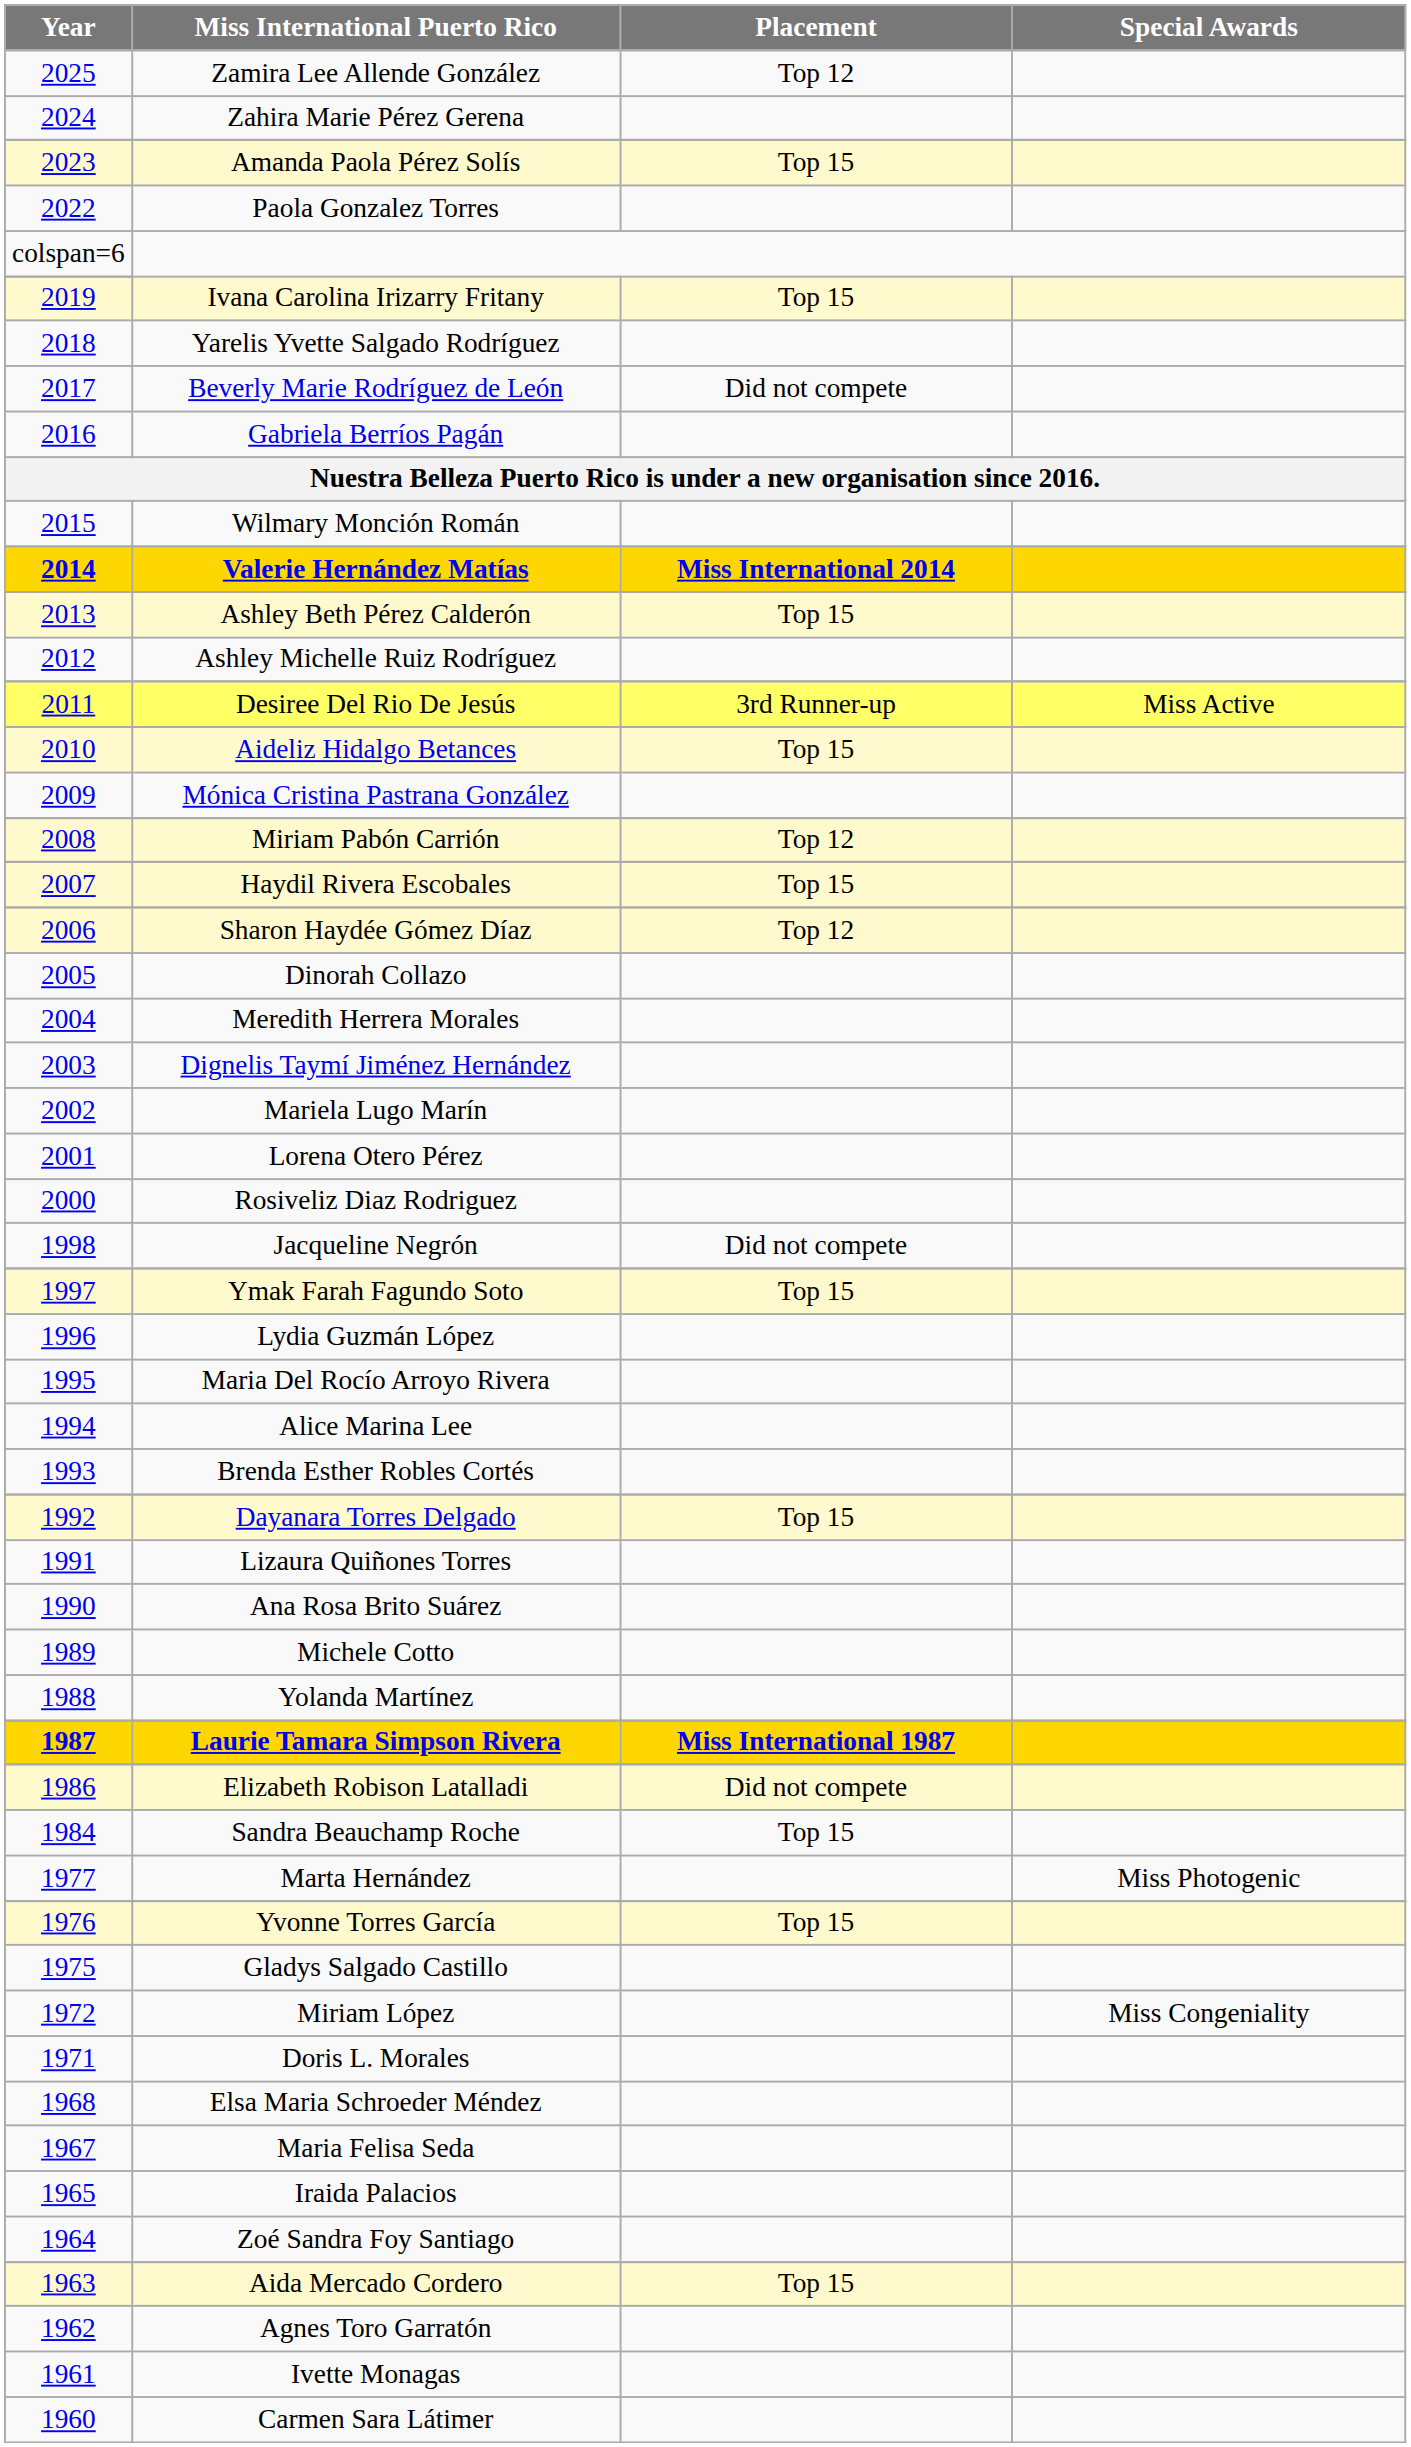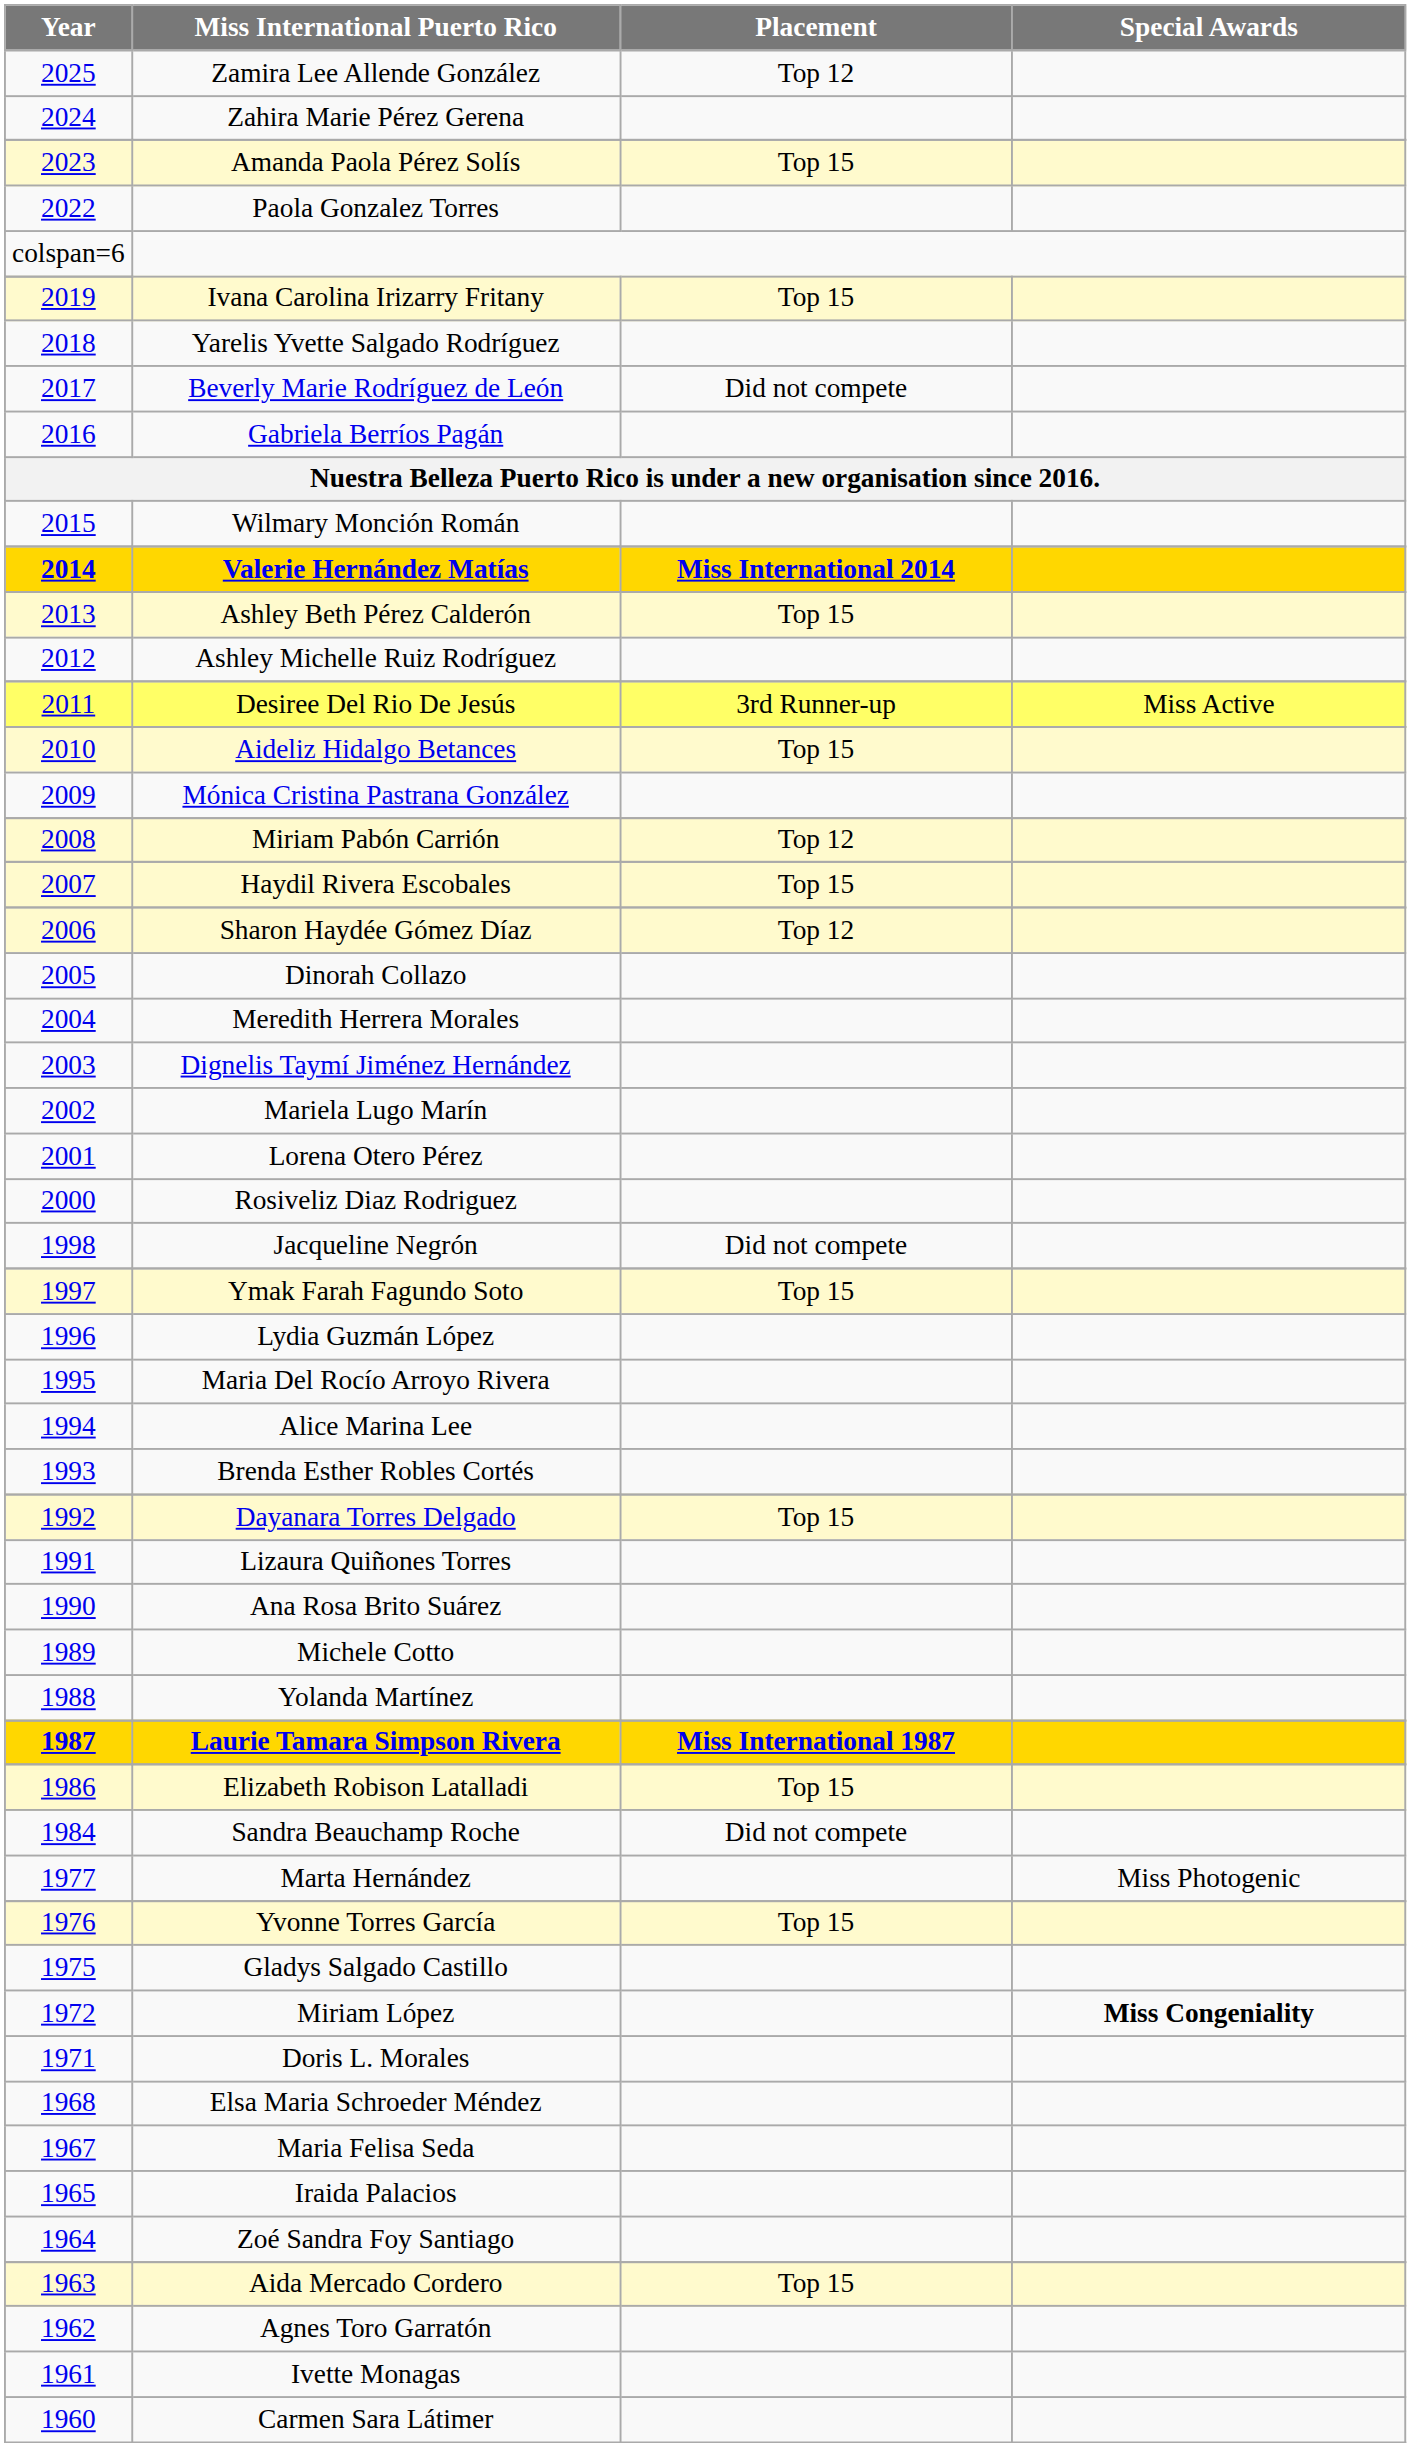(816, 1787) Did not compete -> (816, 1787) Top 15
(816, 1832) Top 15 -> (816, 1832) Did not compete
(1209, 2012) normal -> (1209, 2012) bold
